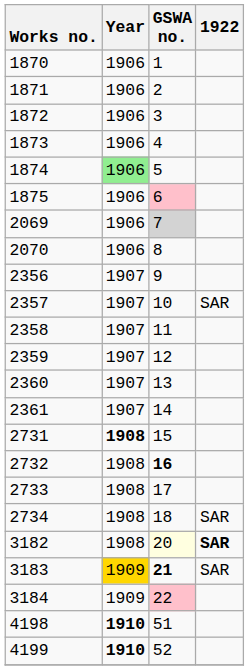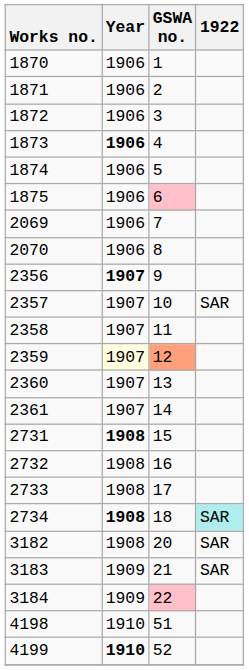(125, 144) normal -> (125, 144) bold
(125, 170) lightgreen background -> (125, 170) no background
(158, 224) lightgrey background -> (158, 224) no background
(125, 277) normal -> (125, 277) bold
(125, 357) no background -> (125, 357) lightyellow background
(163, 357) no background -> (163, 357) lightsalmon background
(163, 464) bold -> (163, 464) normal
(125, 517) normal -> (125, 517) bold
(215, 517) no background -> (215, 517) paleturquoise background
(163, 544) lightyellow background -> (163, 544) no background
(215, 544) bold -> (215, 544) normal
(125, 571) gold background -> (125, 571) no background
(163, 571) bold -> (163, 571) normal
(125, 624) bold -> (125, 624) normal
